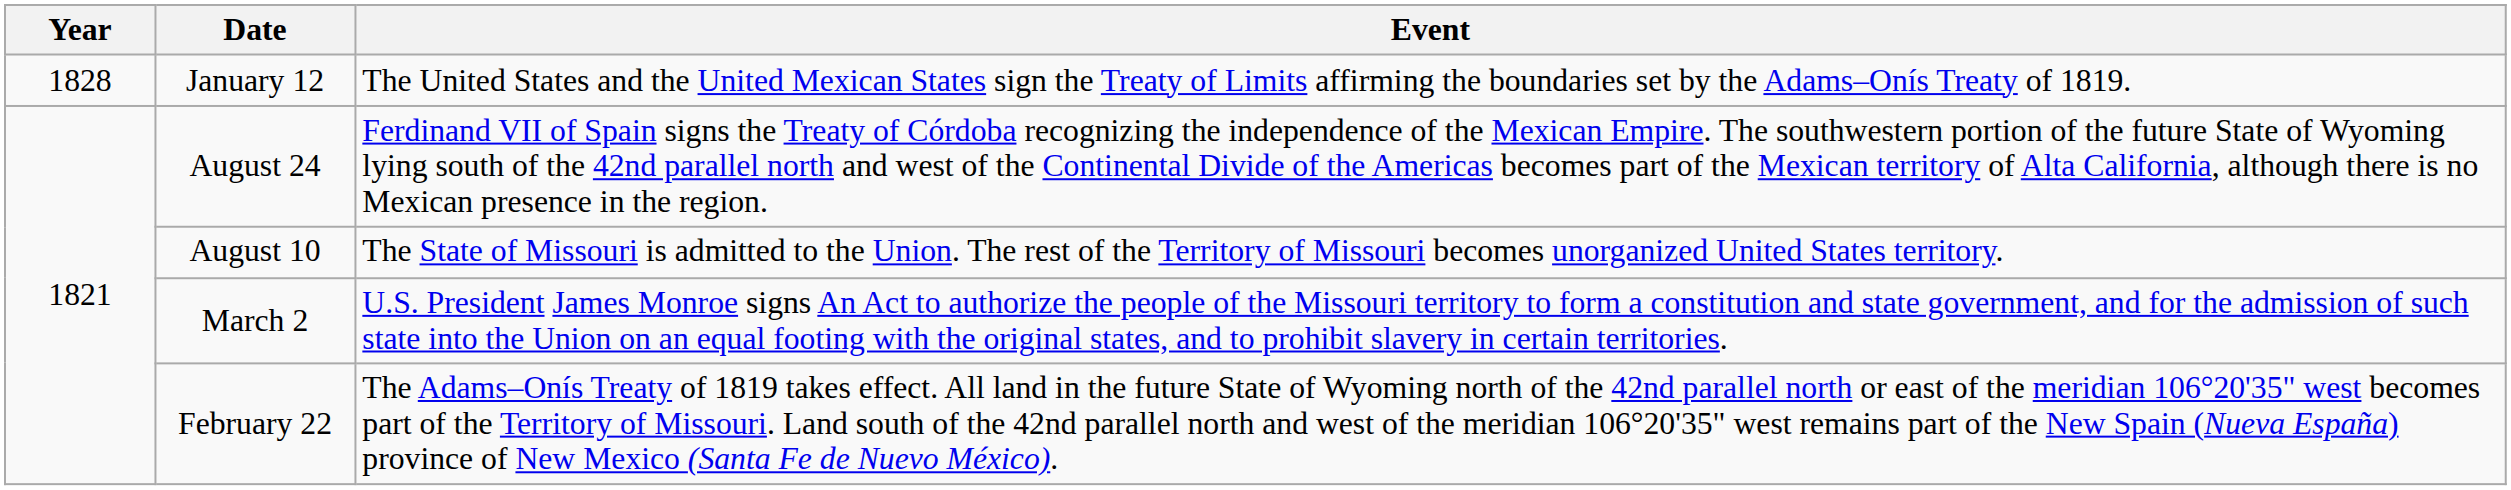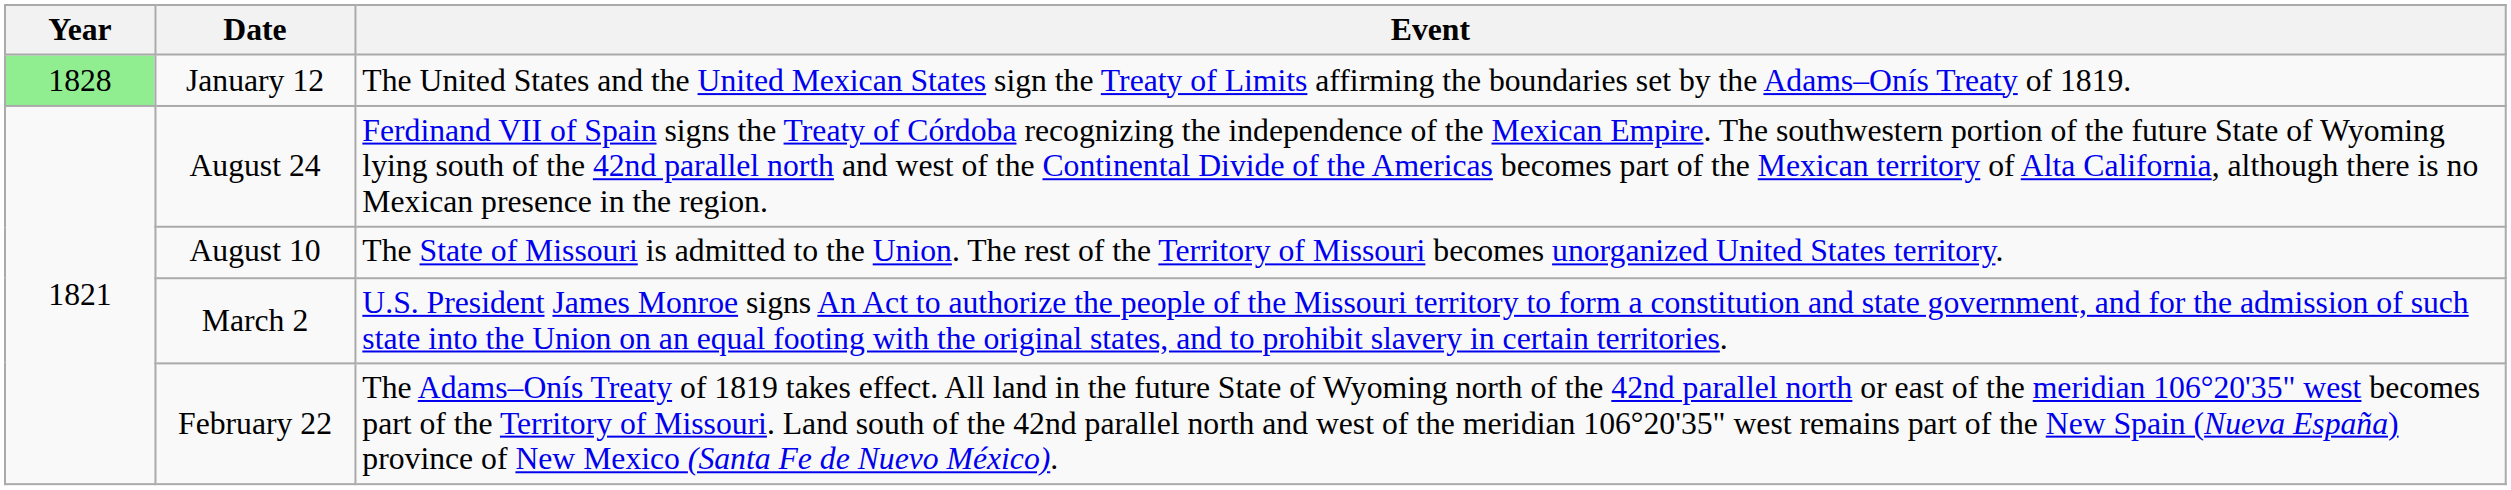(80, 79) no background -> (80, 79) lightgreen background
